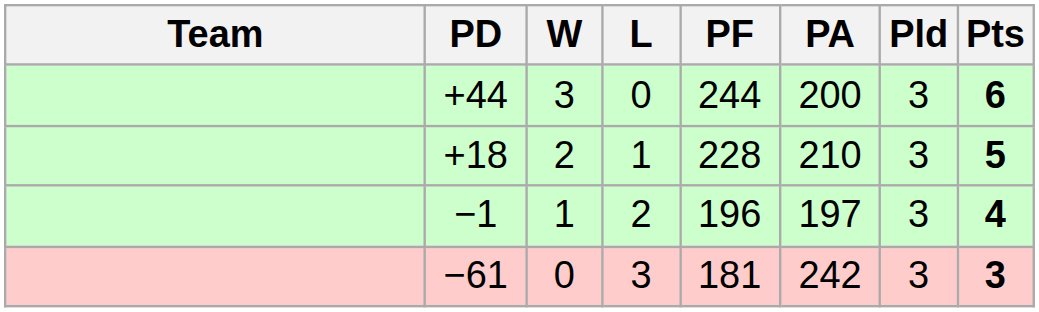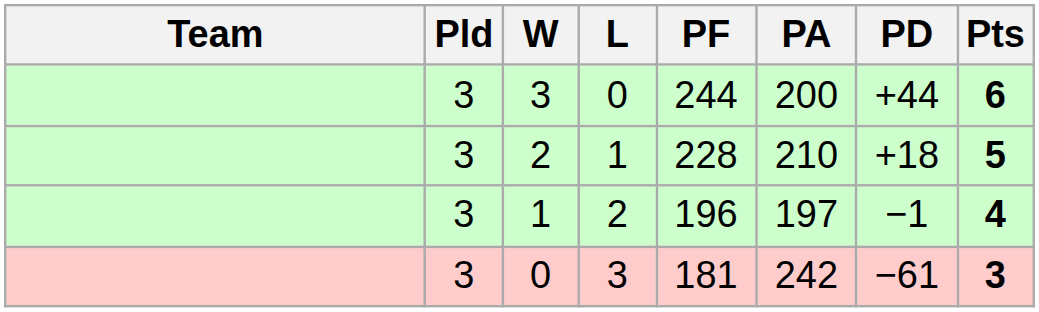columns swapped: (919, 34) <-> (476, 34)
